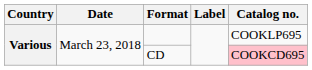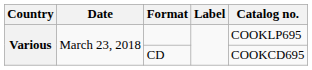(268, 55) pink background -> (268, 55) no background
